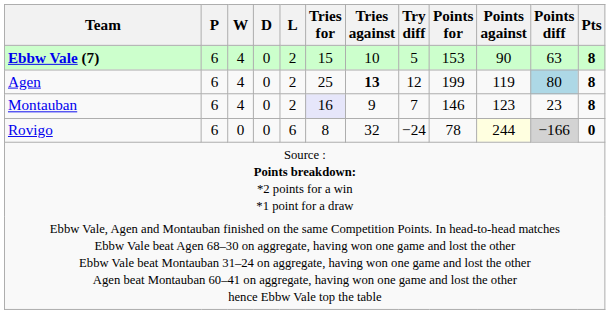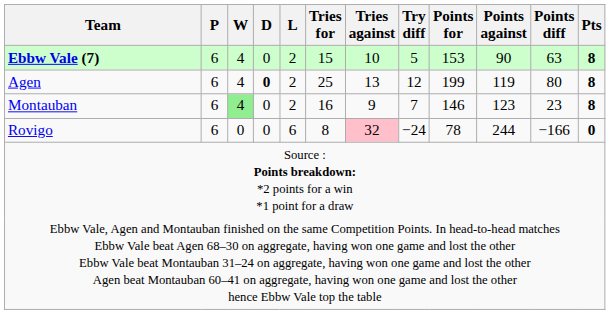(266, 81) normal -> (266, 81) bold
(372, 81) bold -> (372, 81) normal
(554, 81) lightblue background -> (554, 81) no background
(240, 105) no background -> (240, 105) lightgreen background
(325, 105) lavender background -> (325, 105) no background
(372, 130) no background -> (372, 130) pink background
(504, 130) lightyellow background -> (504, 130) no background
(554, 130) lightgrey background -> (554, 130) no background
